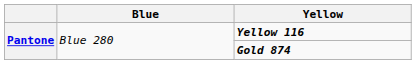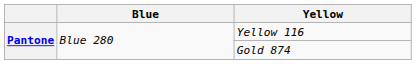(271, 32) bold -> (271, 32) normal
(264, 50) bold -> (264, 50) normal
